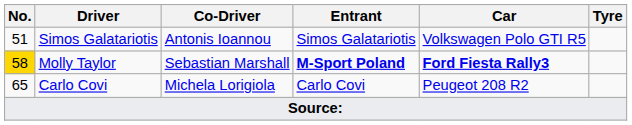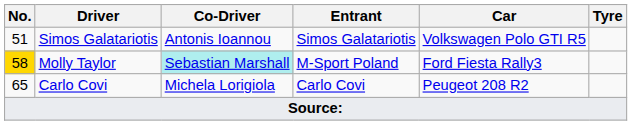(227, 62) no background -> (227, 62) paleturquoise background
(351, 62) bold -> (348, 62) normal
(486, 62) bold -> (482, 62) normal
